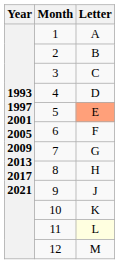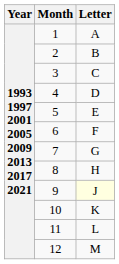(95, 112) lightsalmon background -> (95, 112) no background
(95, 190) no background -> (95, 190) lightyellow background
(95, 229) lightyellow background -> (95, 229) no background
